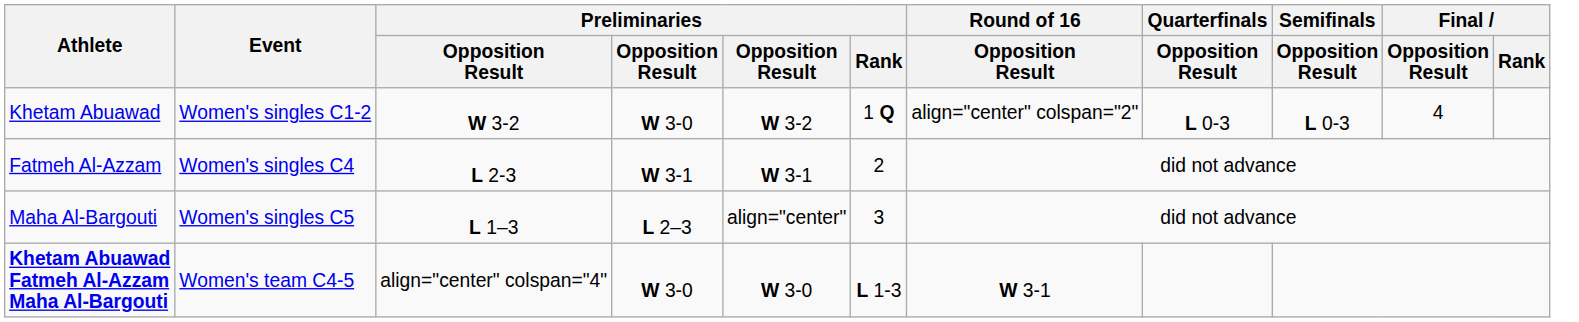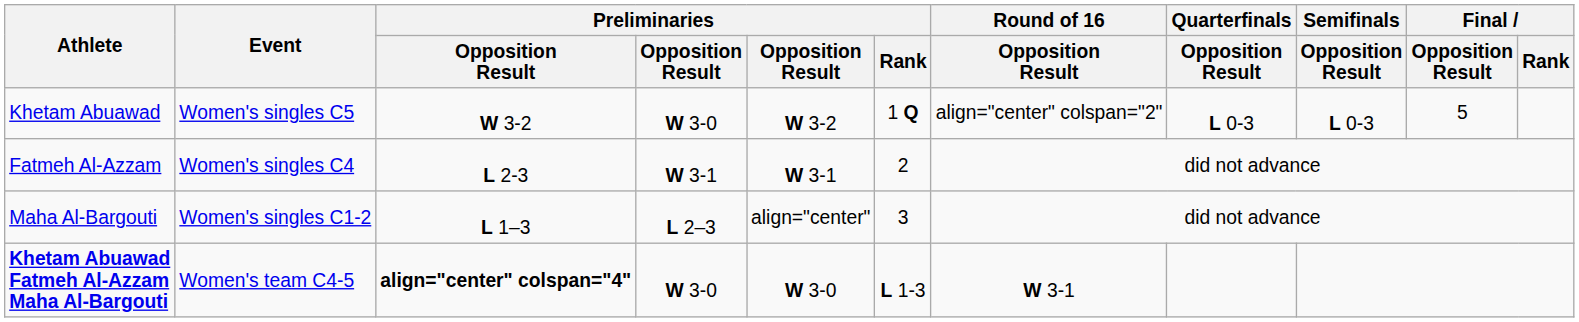(275, 113) Women's singles C1-2 -> (267, 113) Women's singles C5
(1438, 113) 4 -> (1462, 113) 5
(267, 217) Women's singles C5 -> (275, 217) Women's singles C1-2
(494, 280) normal -> (506, 280) bold
